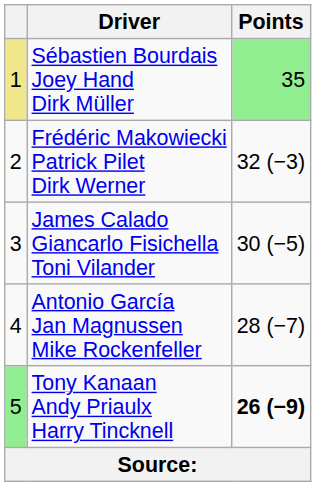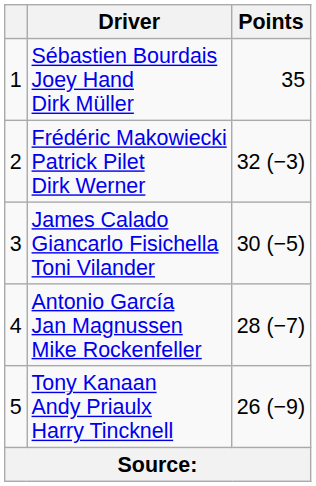(16, 80) khaki background -> (16, 80) no background
(293, 80) lightgreen background -> (293, 80) no background
(16, 407) lightgreen background -> (16, 407) no background
(271, 407) bold -> (271, 407) normal
